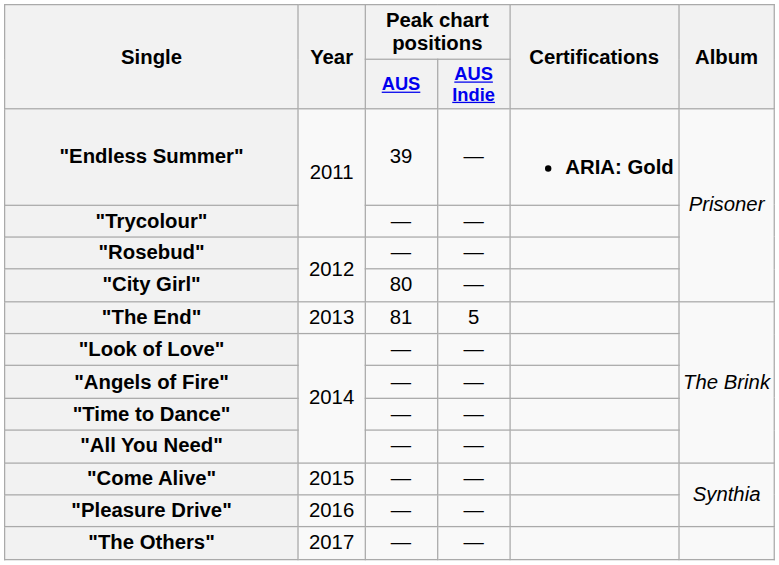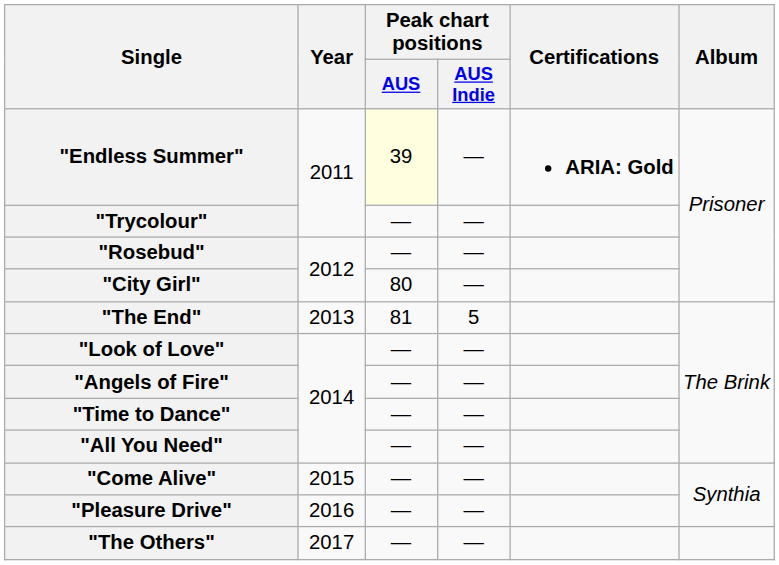(401, 156) no background -> (401, 156) lightyellow background
